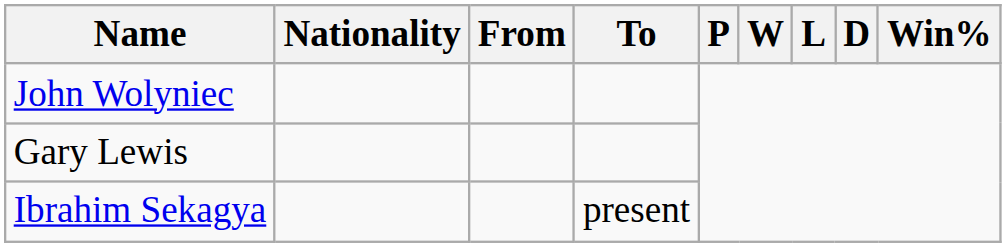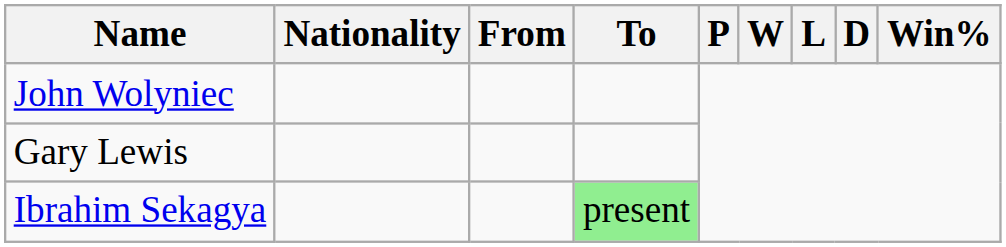(637, 210) no background -> (637, 210) lightgreen background
